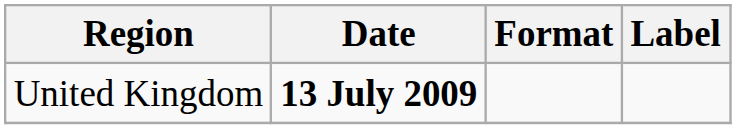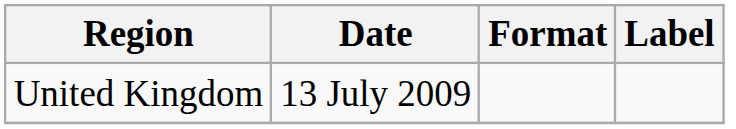(379, 92) bold -> (376, 92) normal
